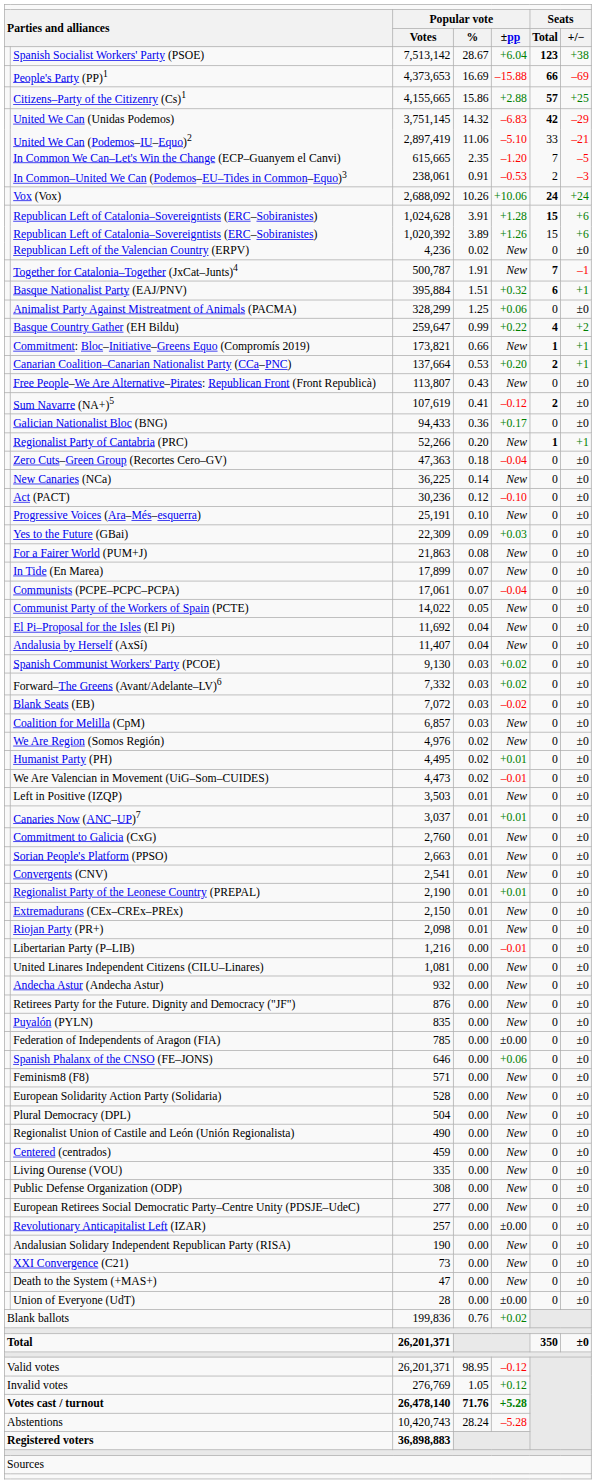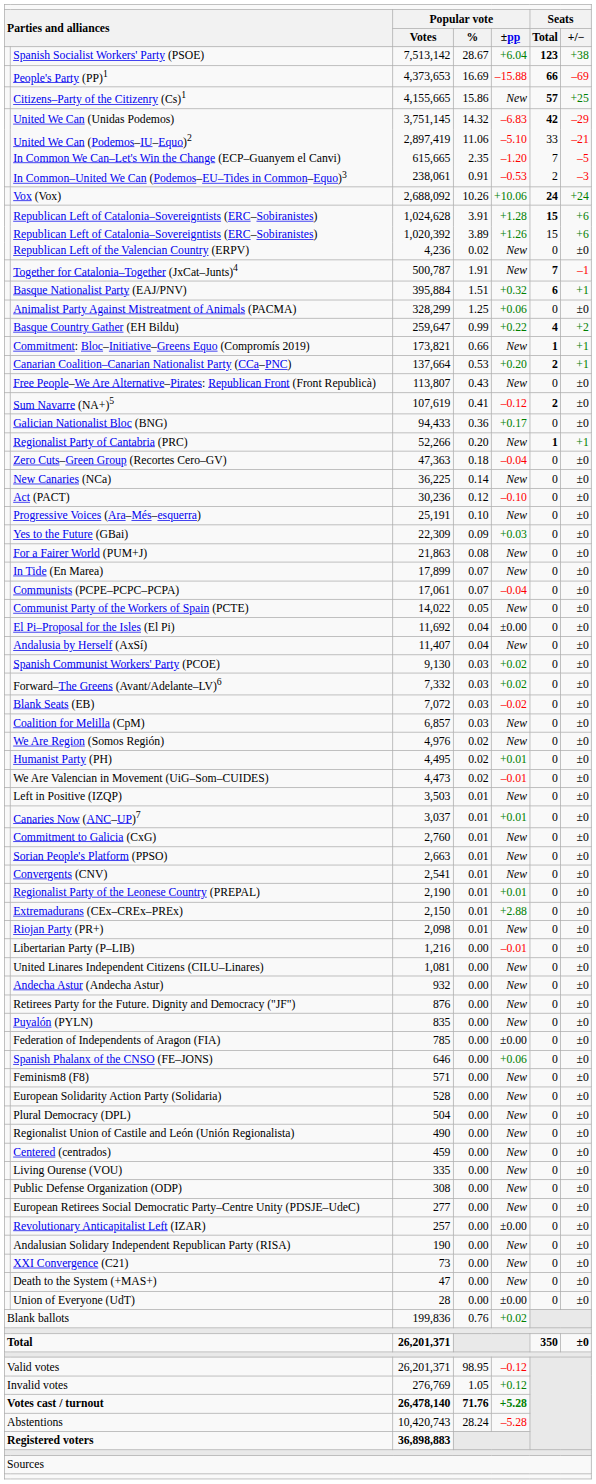(513, 97) +2.88 -> (517, 97) New
(517, 627) New -> (514, 627) ±0.00
(517, 911) New -> (513, 911) +2.88
